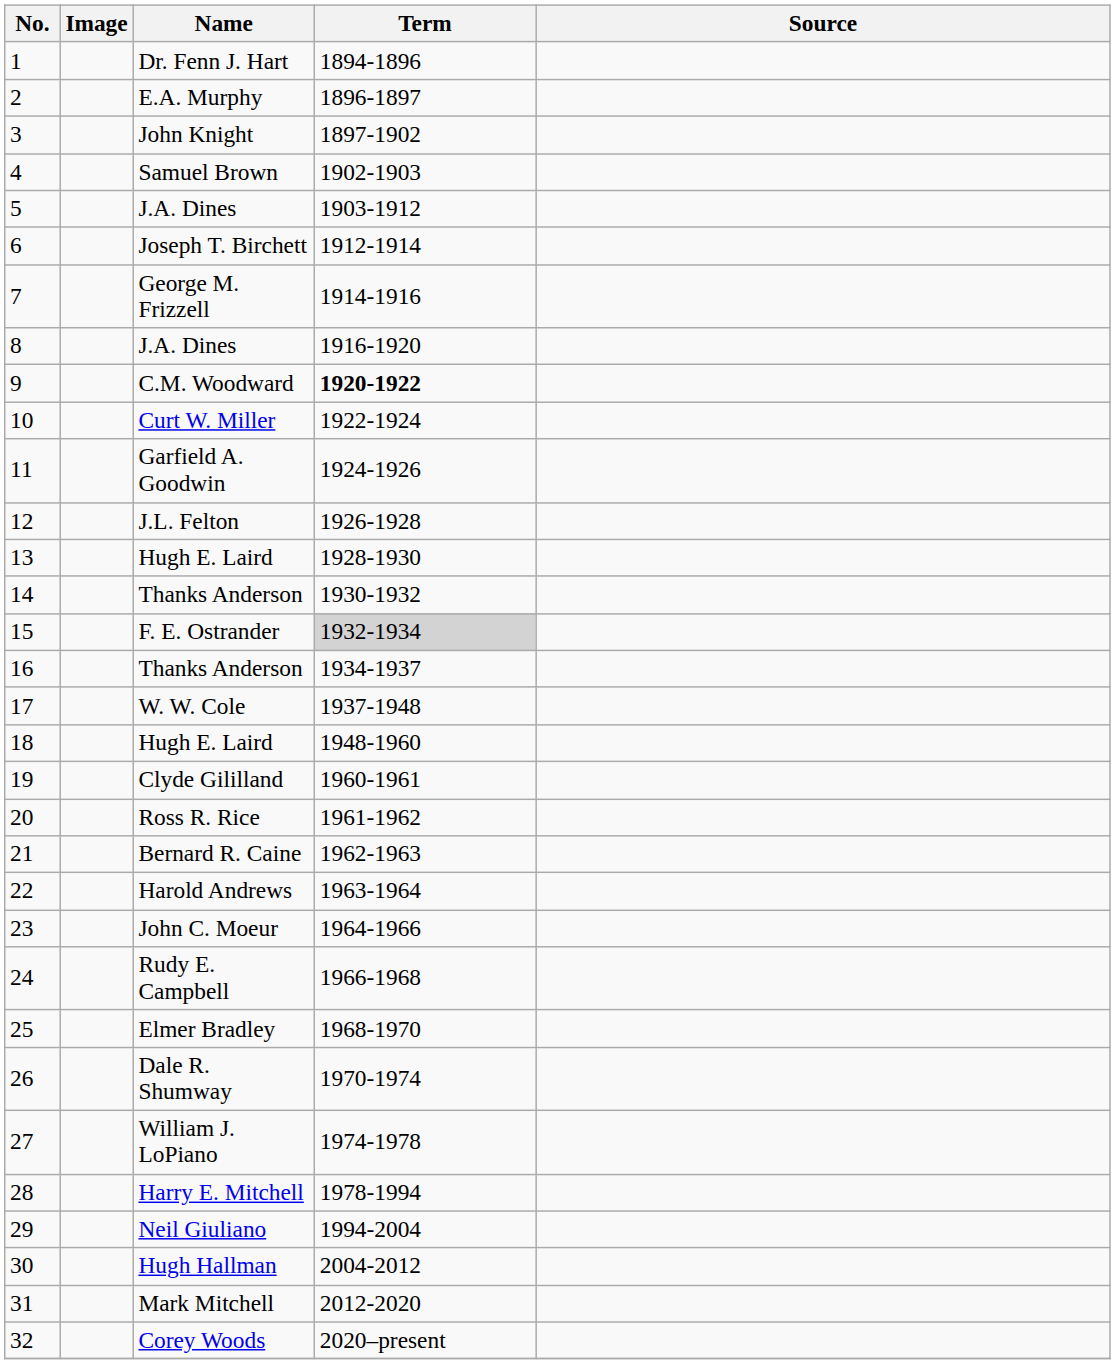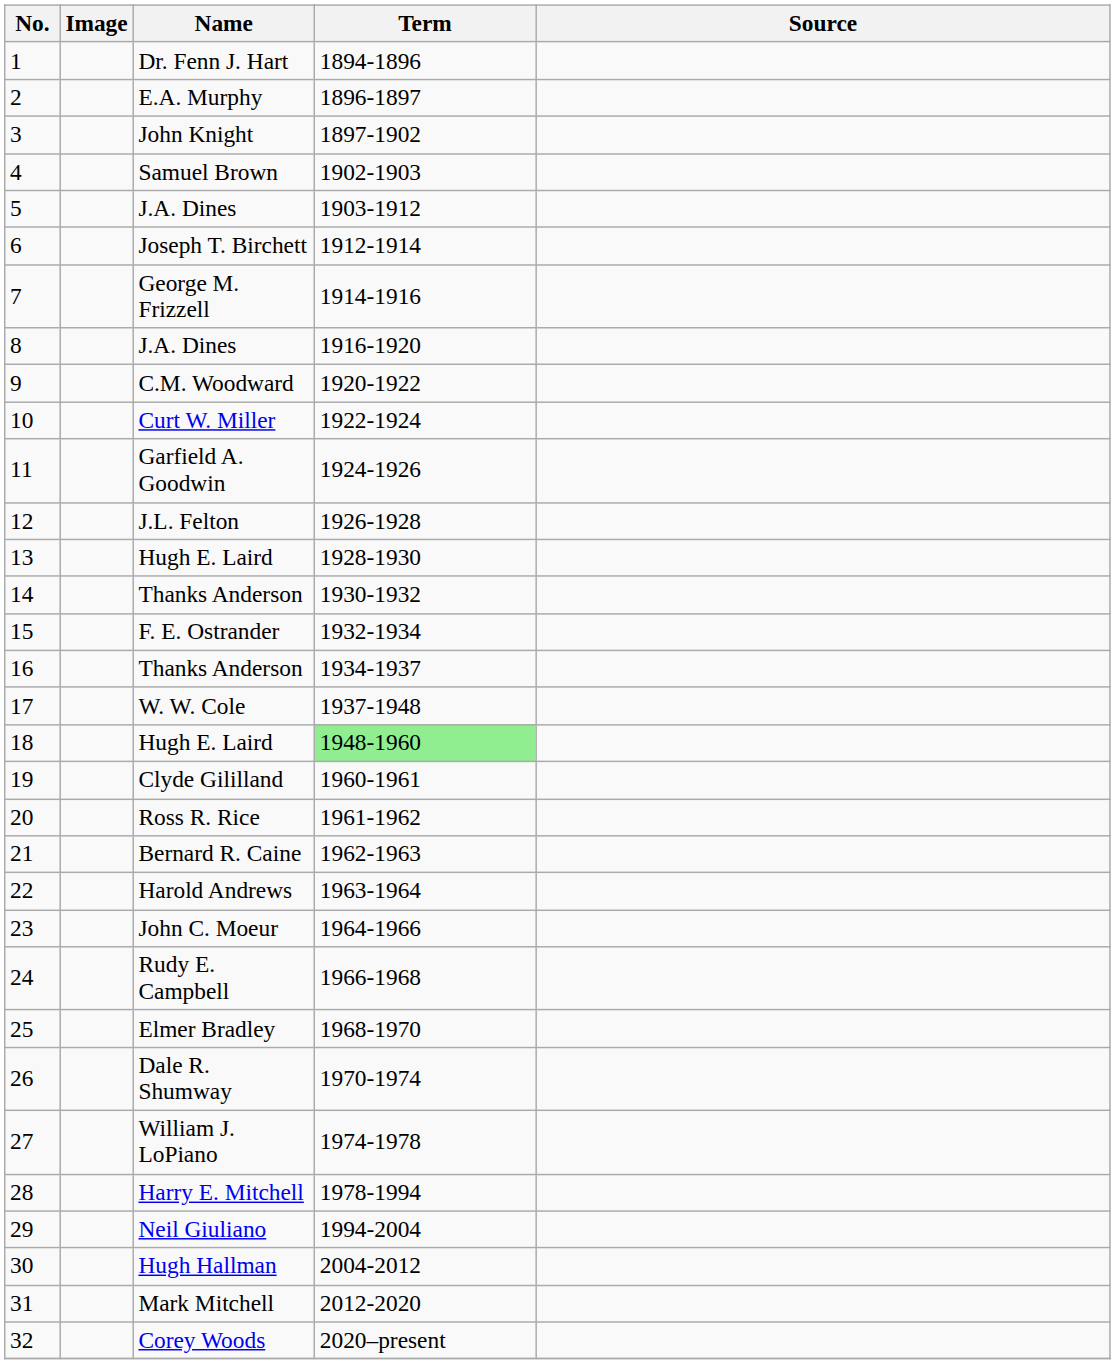(370, 383) bold -> (370, 383) normal
(370, 631) lightgrey background -> (370, 631) no background
(370, 742) no background -> (370, 742) lightgreen background
